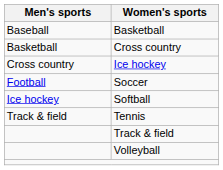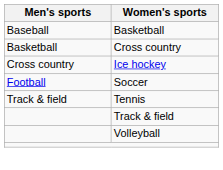- row: (132, 99)
